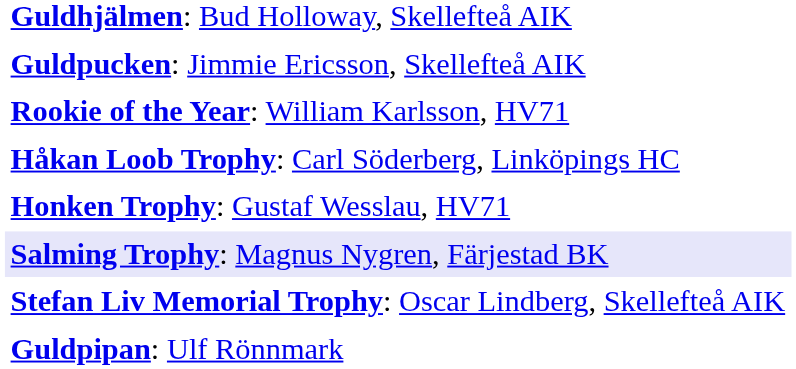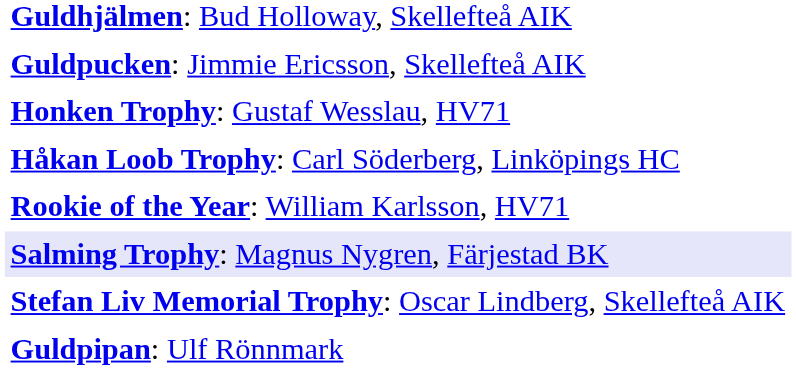(290, 111) Rookie of the Year: William Karlsson, HV71 -> (260, 111) Honken Trophy: Gustaf Wesslau, HV71
(260, 206) Honken Trophy: Gustaf Wesslau, HV71 -> (290, 206) Rookie of the Year: William Karlsson, HV71
